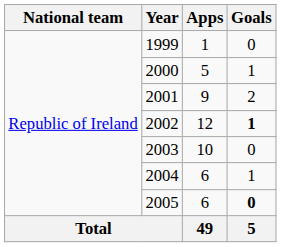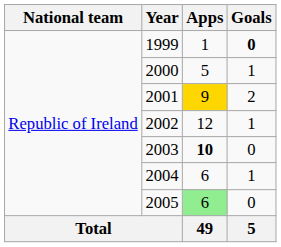(251, 44) normal -> (251, 44) bold
(205, 96) no background -> (205, 96) gold background
(251, 123) bold -> (251, 123) normal
(205, 149) normal -> (205, 149) bold
(205, 202) no background -> (205, 202) lightgreen background
(251, 202) bold -> (251, 202) normal
